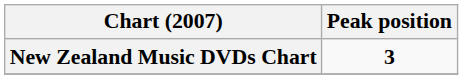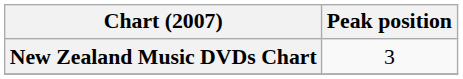(389, 56) bold -> (389, 56) normal
